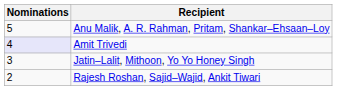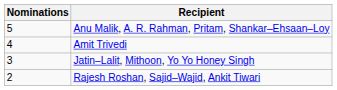(10, 45) lavender background -> (10, 45) no background
